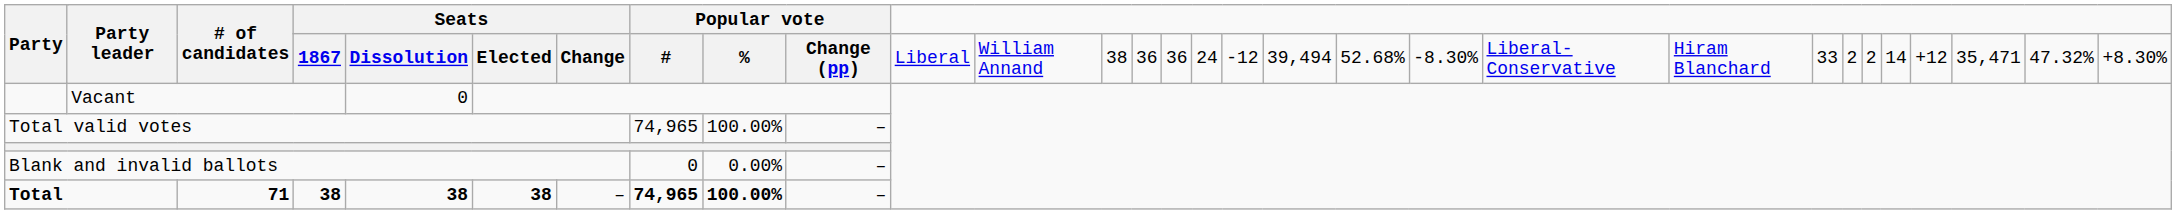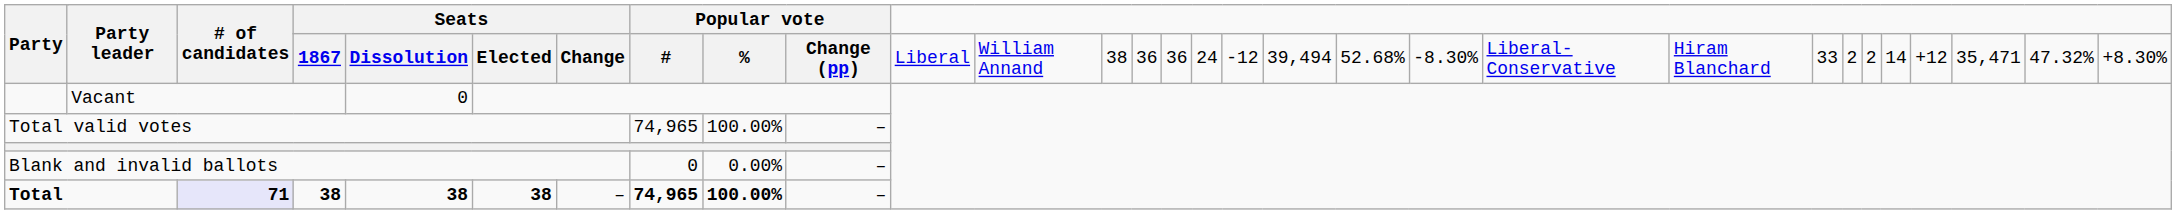(279, 195) no background -> (279, 195) lavender background
